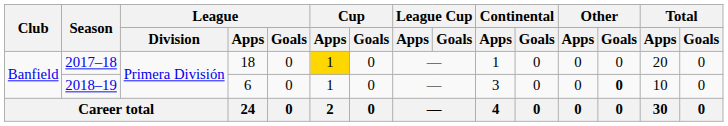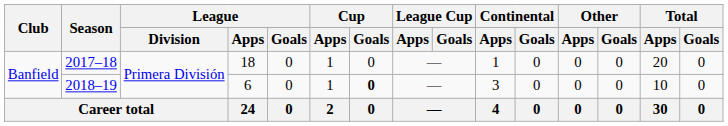(330, 62) gold background -> (330, 62) no background
(371, 86) normal -> (371, 86) bold
(619, 86) bold -> (619, 86) normal
